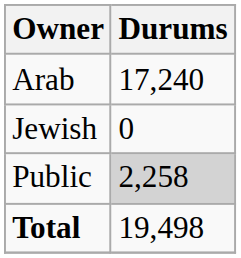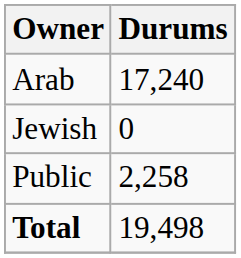(154, 177) lightgrey background -> (154, 177) no background
